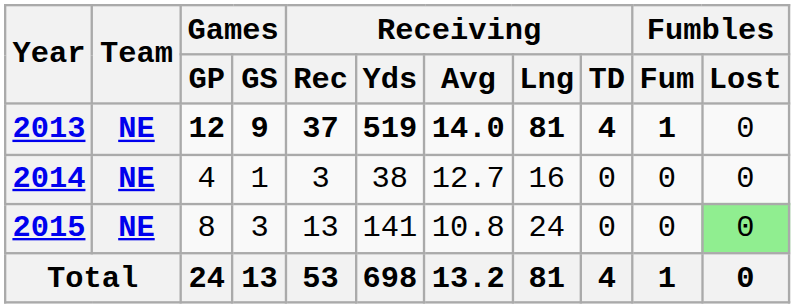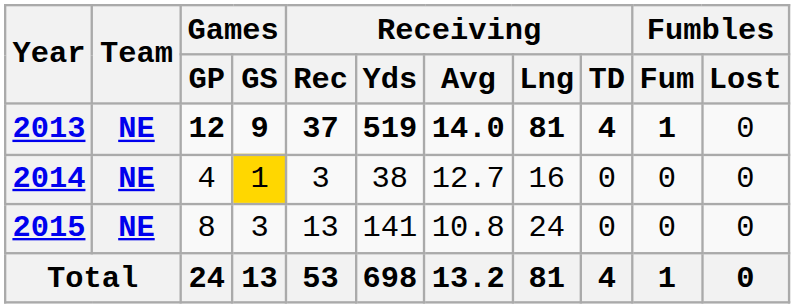(260, 179) no background -> (260, 179) gold background
(745, 228) lightgreen background -> (745, 228) no background
